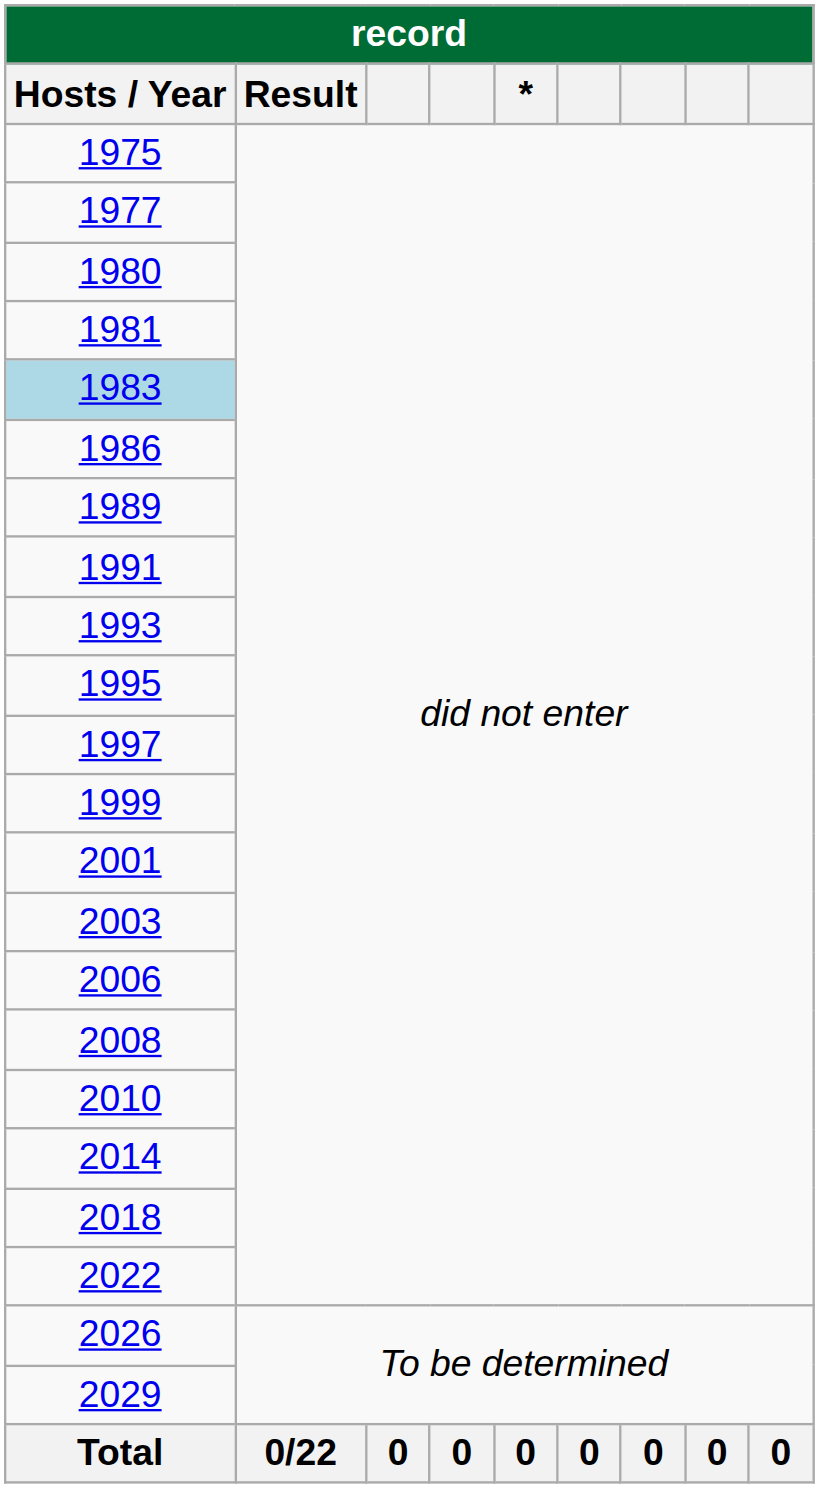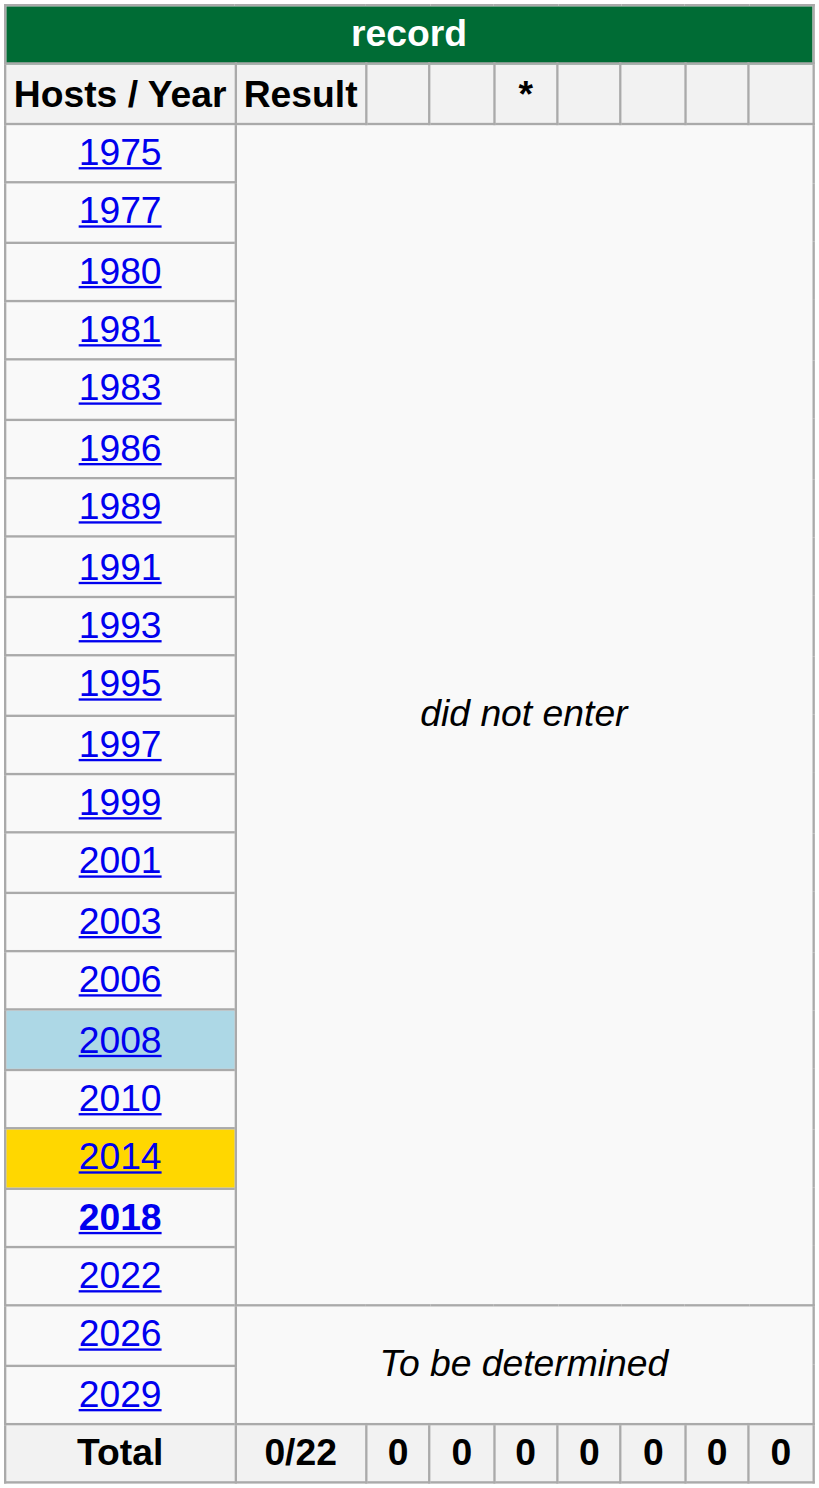(120, 388) lightblue background -> (120, 388) no background
(120, 1039) no background -> (120, 1039) lightblue background
(120, 1157) no background -> (120, 1157) gold background
(120, 1216) normal -> (120, 1216) bold
